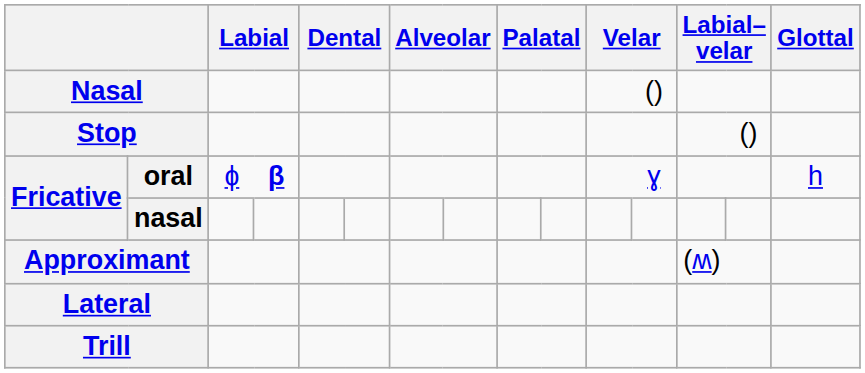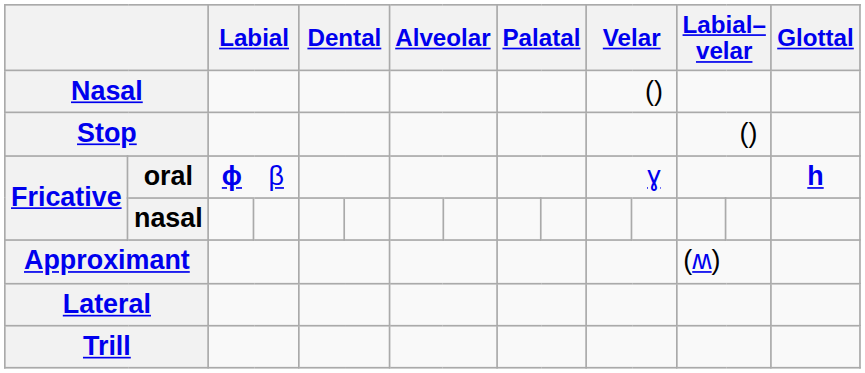(232, 176) normal -> (232, 176) bold
(276, 176) bold -> (276, 176) normal
(815, 176) normal -> (815, 176) bold
